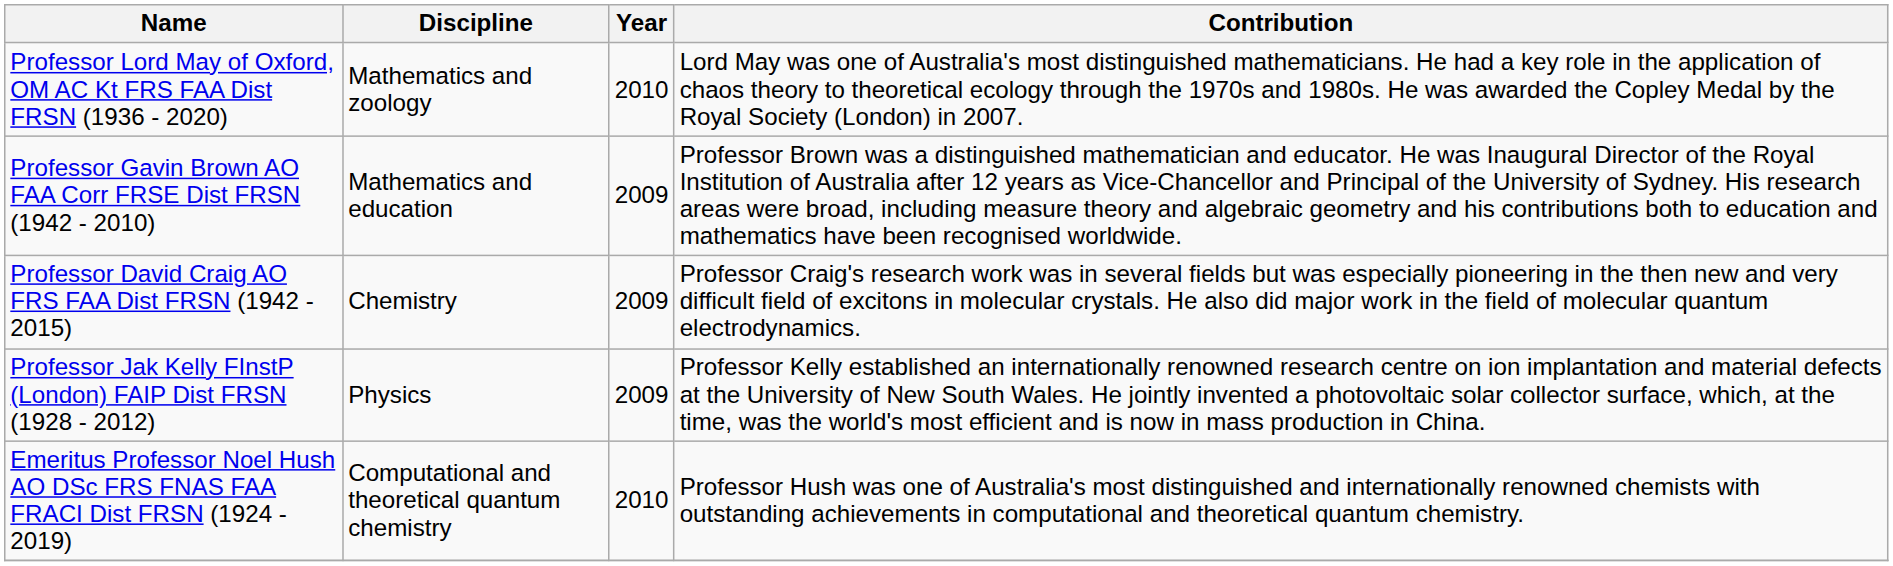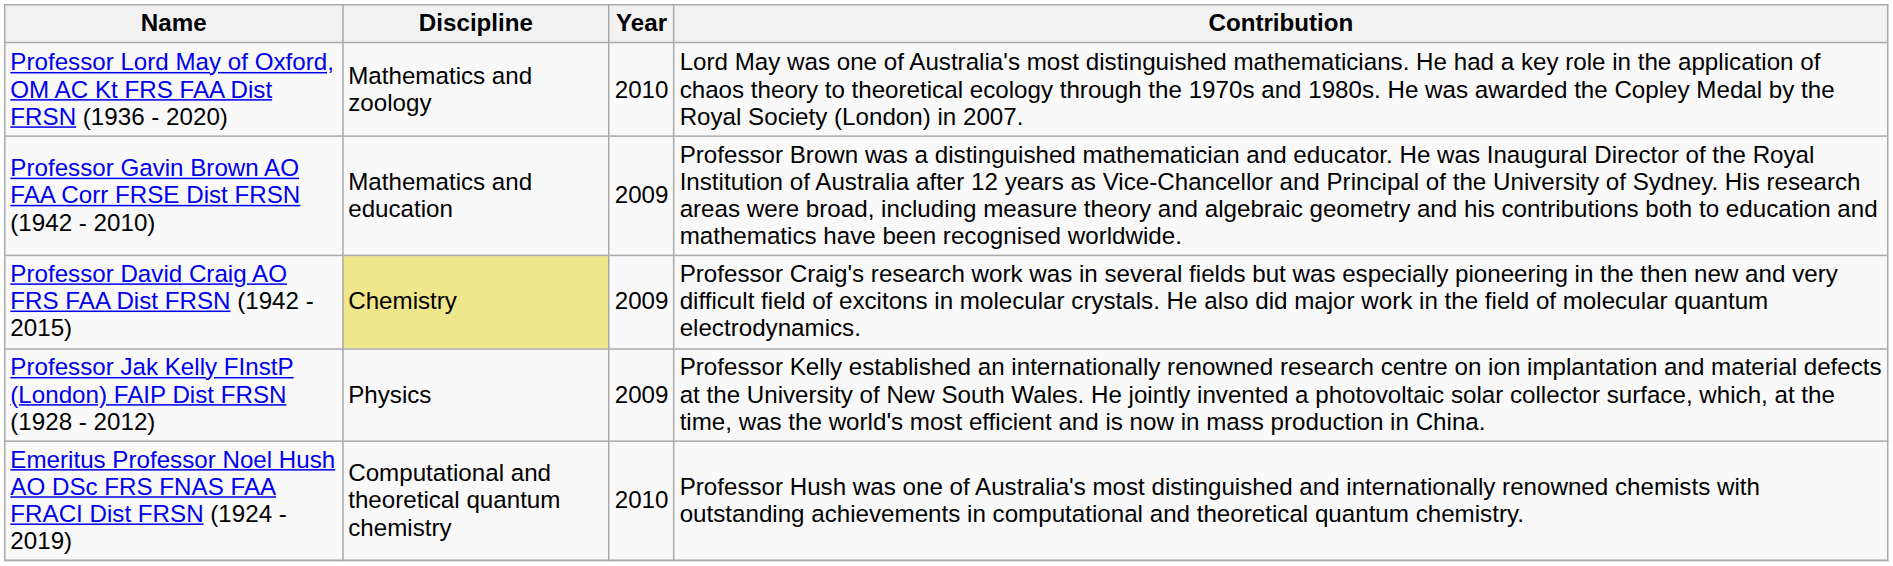(403, 301) no background -> (403, 301) khaki background
